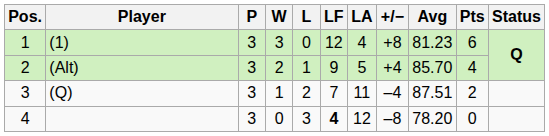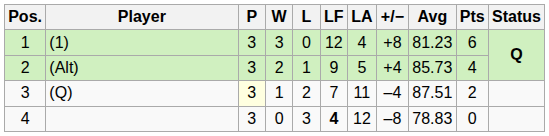(432, 67) 85.70 -> (432, 67) 85.73
(252, 93) no background -> (252, 93) lightyellow background
(432, 118) 78.20 -> (432, 118) 78.83
